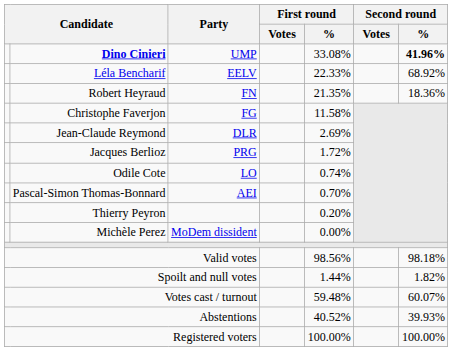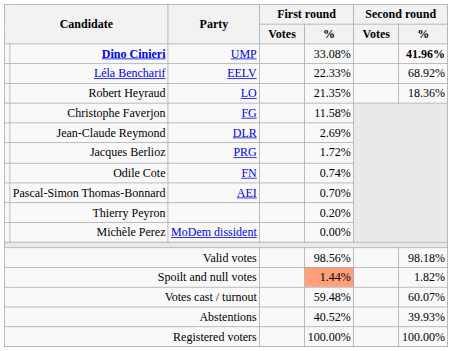(249, 93) FN -> (249, 93) LO
(249, 172) LO -> (249, 172) FN
(335, 277) no background -> (335, 277) lightsalmon background
